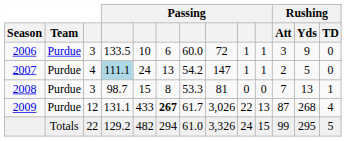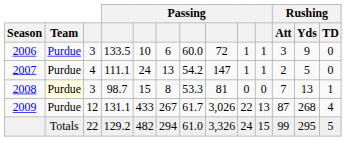(117, 70) lightblue background -> (117, 70) no background
(64, 88) no background -> (64, 88) lightyellow background
(168, 107) bold -> (168, 107) normal
